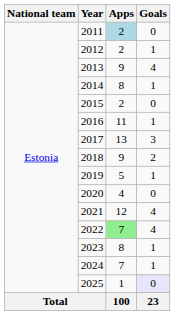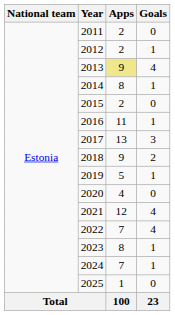(121, 31) lightblue background -> (121, 31) no background
(121, 67) no background -> (121, 67) khaki background
(121, 229) lightgreen background -> (121, 229) no background
(153, 283) lavender background -> (153, 283) no background
